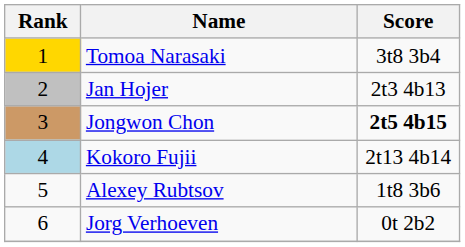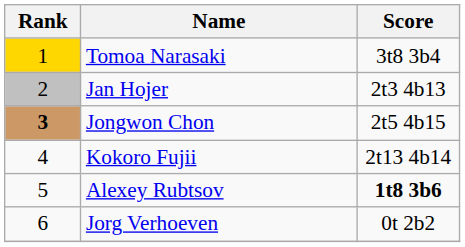(43, 122) normal -> (43, 122) bold
(408, 122) bold -> (408, 122) normal
(43, 156) lightblue background -> (43, 156) no background
(408, 190) normal -> (408, 190) bold
